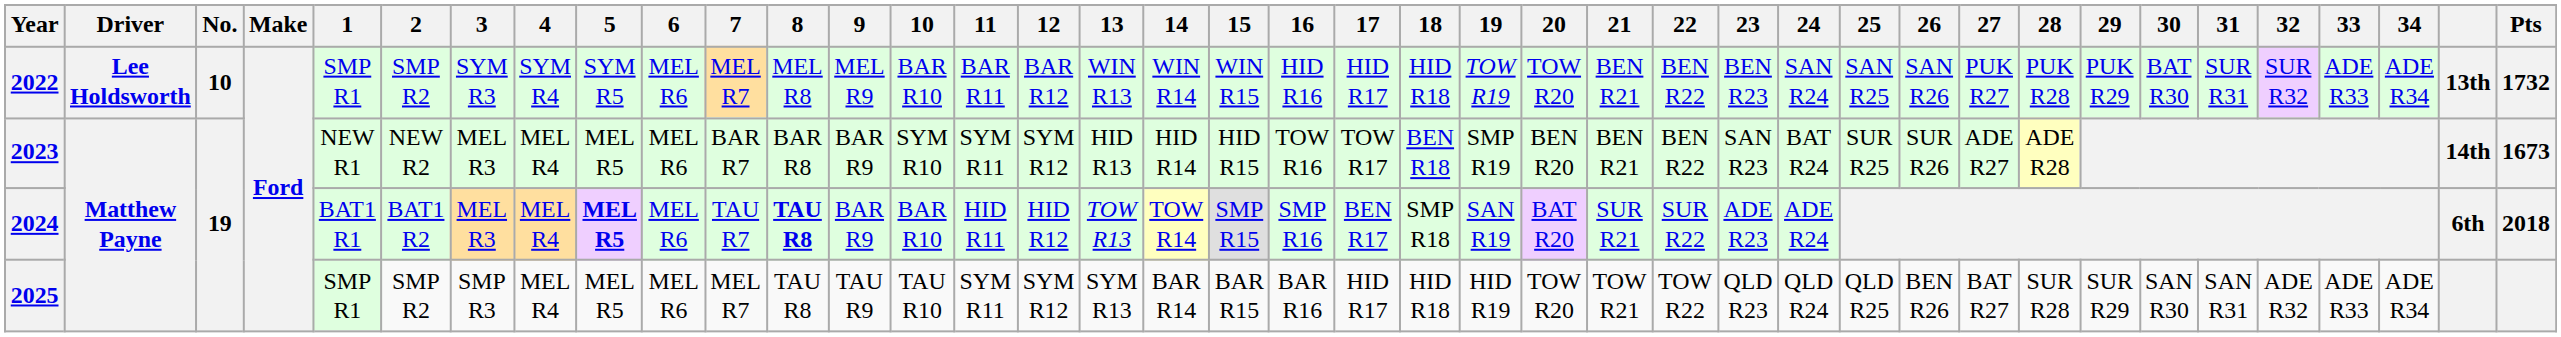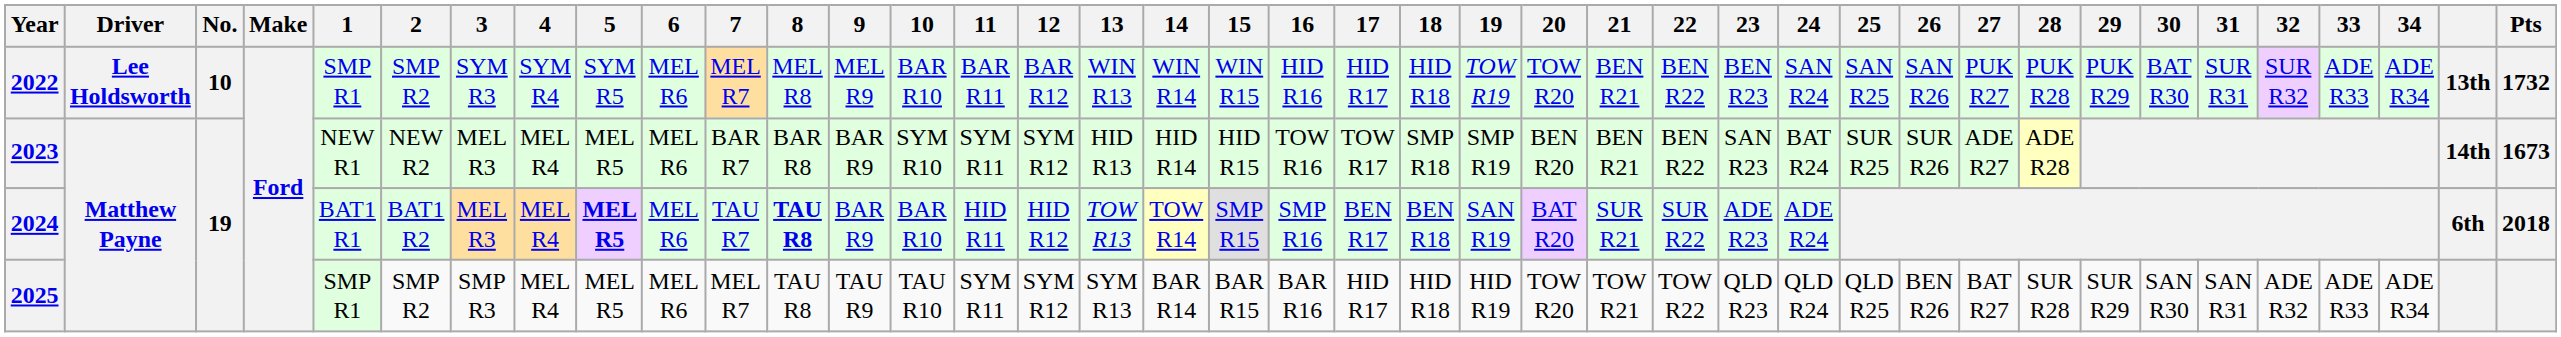(1430, 152) BEN R18 -> (1430, 152) SMP R18
(1430, 223) SMP R18 -> (1430, 223) BEN R18
